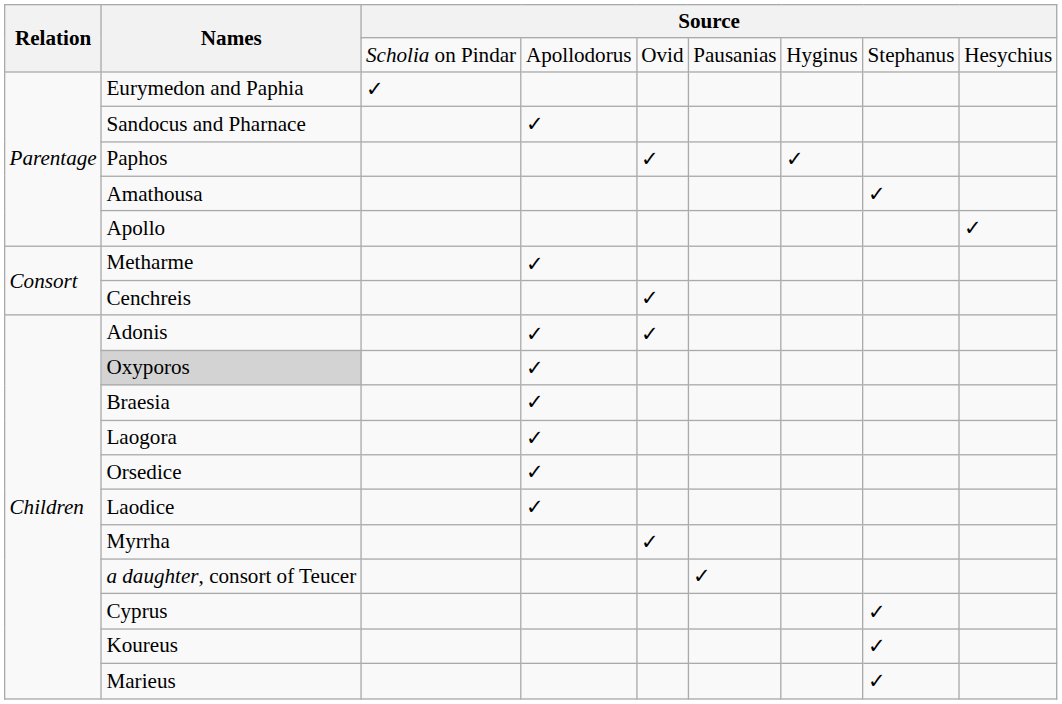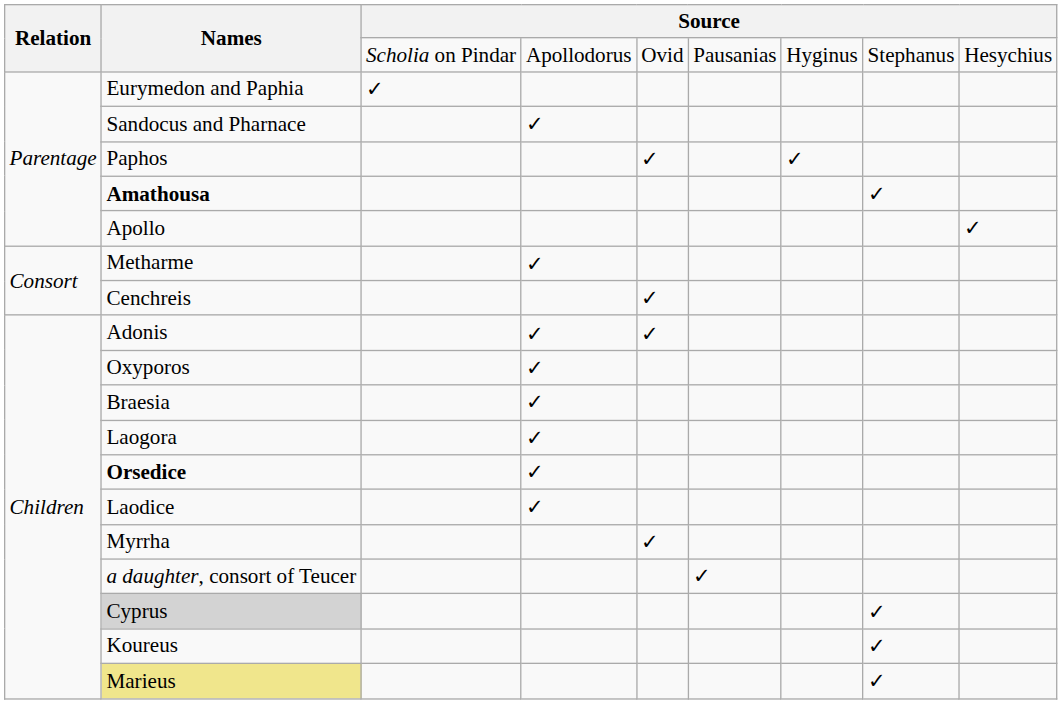(155, 193) normal -> (158, 193) bold
(148, 367) lightgrey background -> (148, 367) no background
(144, 471) normal -> (146, 471) bold
(137, 611) no background -> (137, 611) lightgrey background
(141, 680) no background -> (141, 680) khaki background
